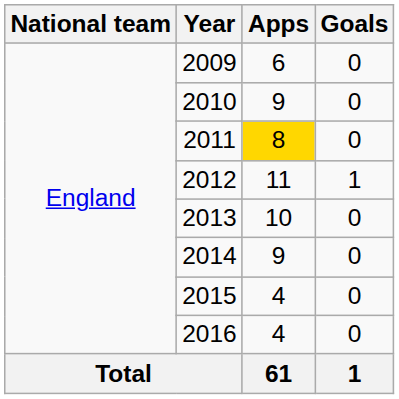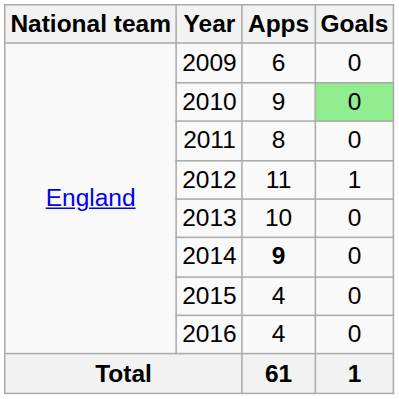(354, 101) no background -> (354, 101) lightgreen background
(279, 140) gold background -> (279, 140) no background
(279, 256) normal -> (279, 256) bold
